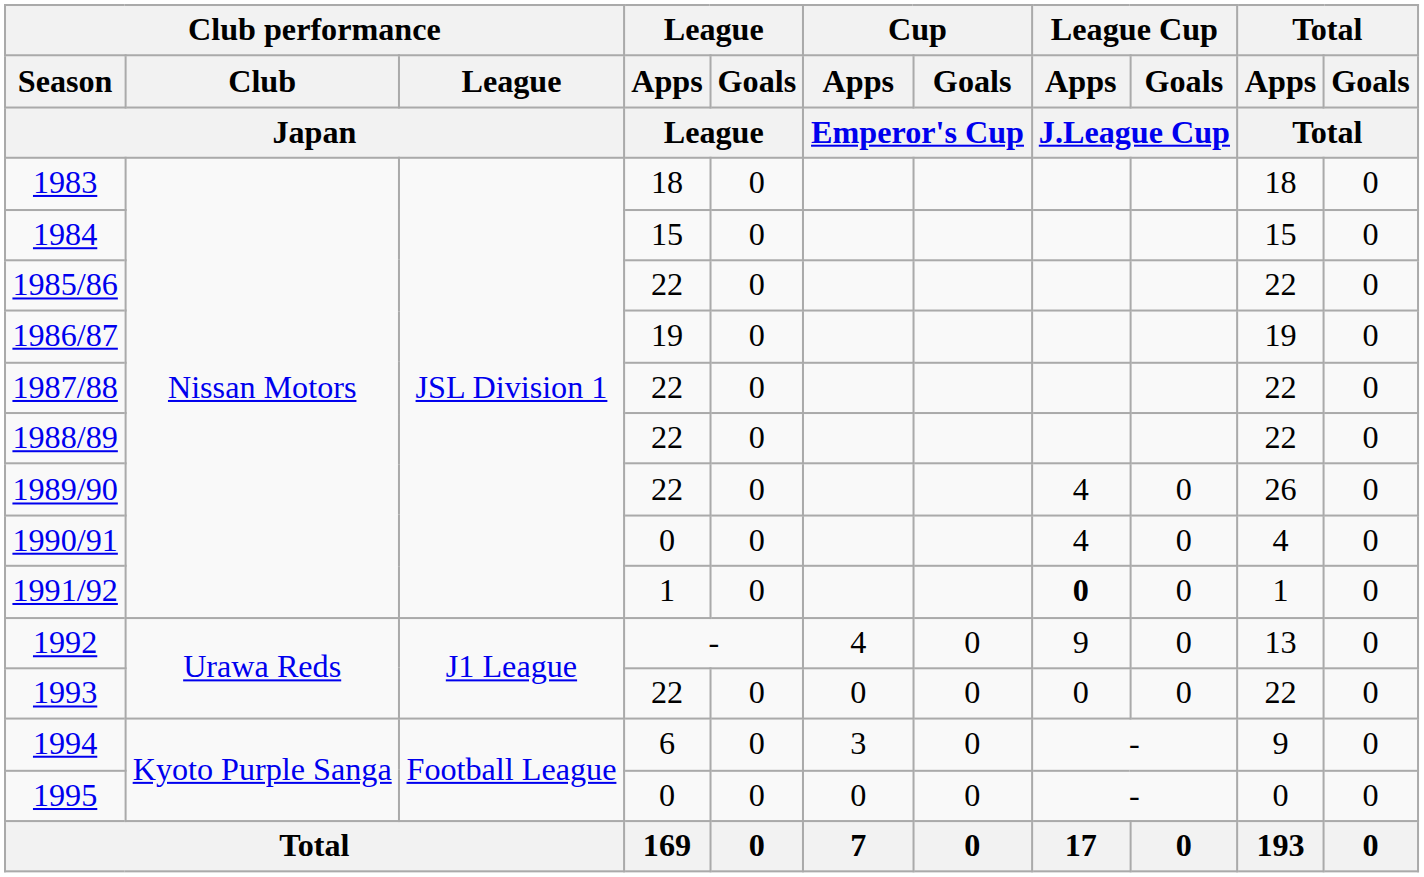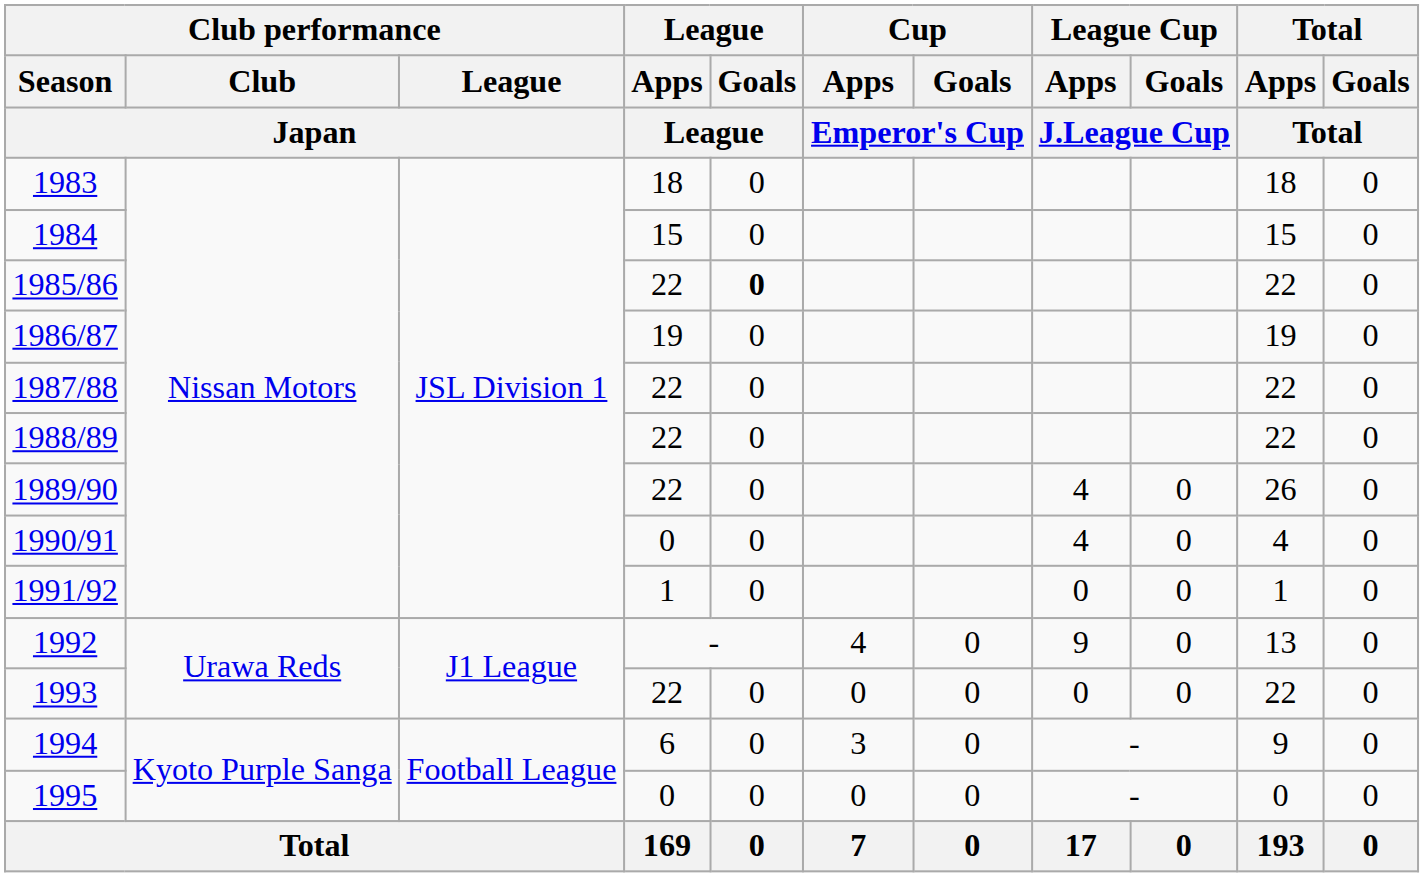(757, 285) normal -> (757, 285) bold
(1081, 591) bold -> (1081, 591) normal
